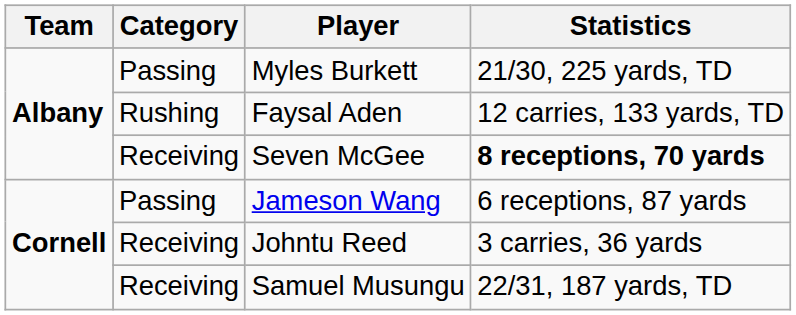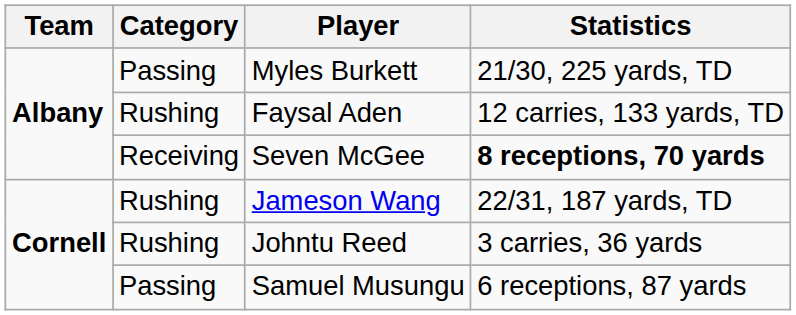(168, 200) Passing -> (169, 200) Rushing
(612, 200) 6 receptions, 87 yards -> (605, 200) 22/31, 187 yards, TD
(179, 243) Receiving -> (169, 243) Rushing
(179, 286) Receiving -> (168, 286) Passing
(605, 286) 22/31, 187 yards, TD -> (612, 286) 6 receptions, 87 yards
